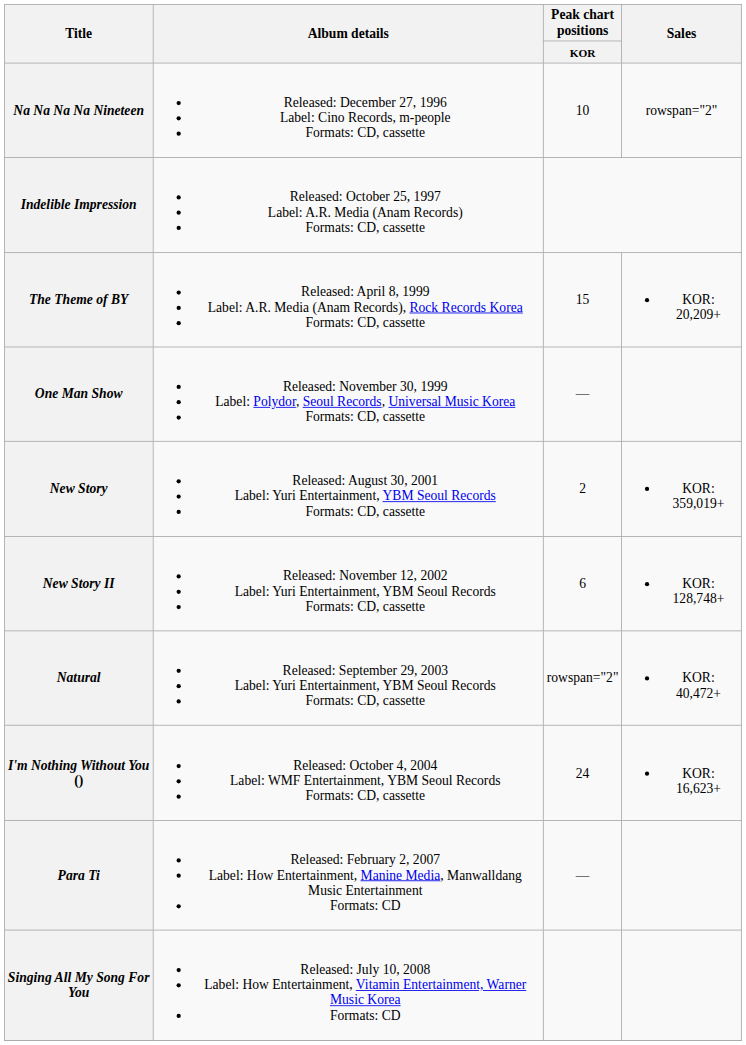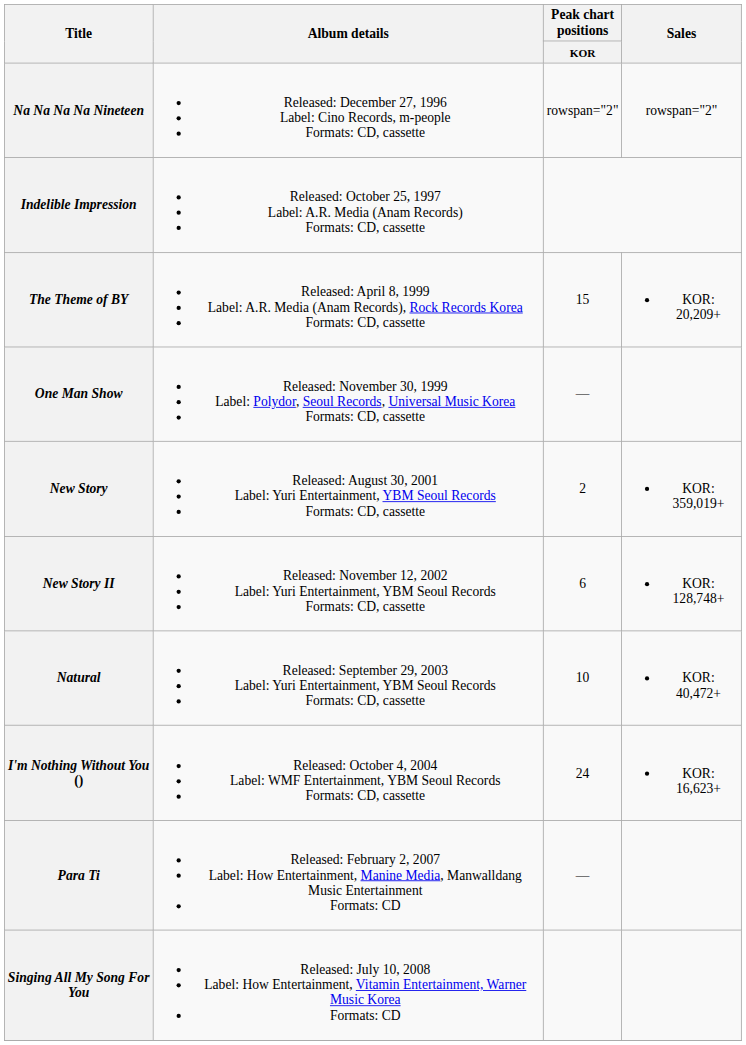(583, 110) 10 -> (583, 110) rowspan="2"
(583, 678) rowspan="2" -> (583, 678) 10
